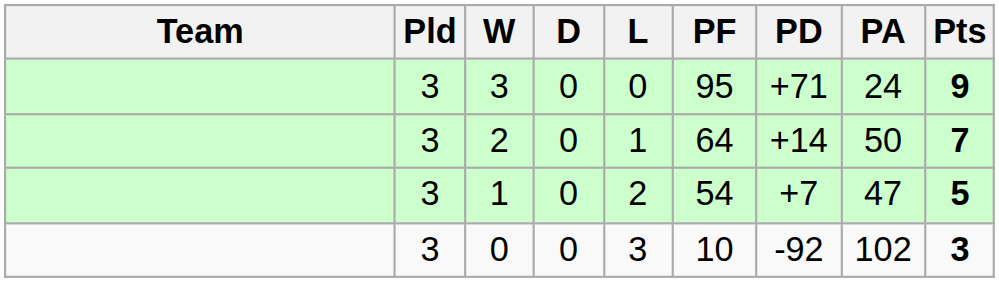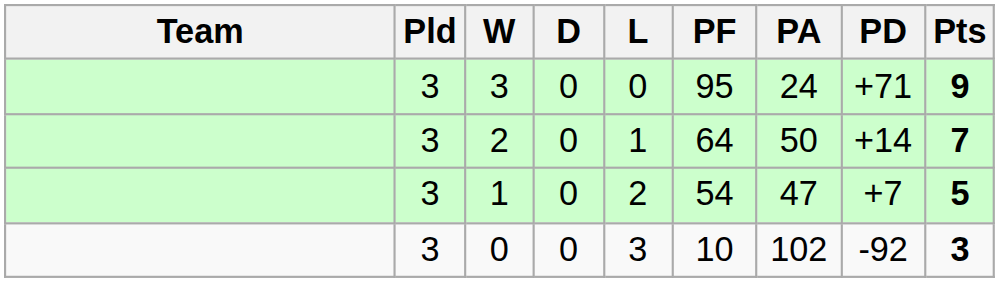columns swapped: (883, 31) <-> (799, 31)
